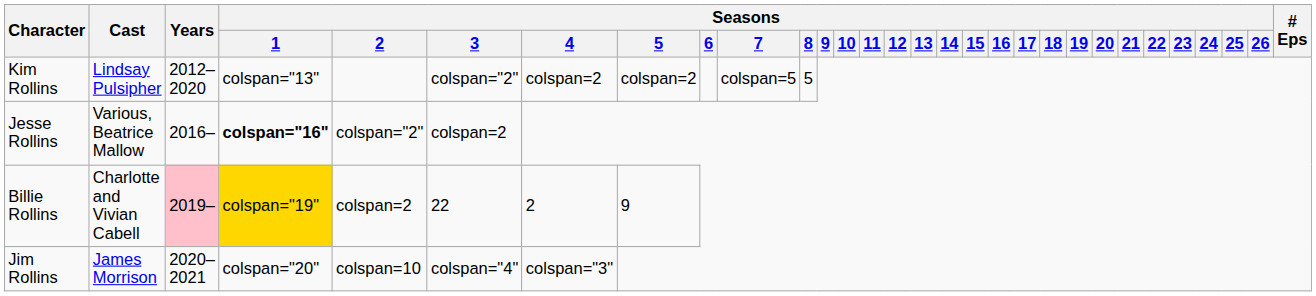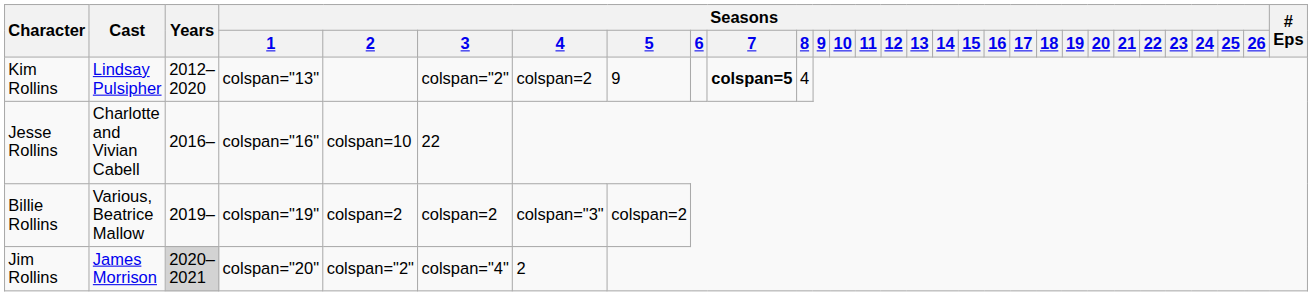(659, 79) colspan=2 -> (616, 79) 9
(758, 79) normal -> (752, 79) bold
(808, 79) 5 -> (805, 79) 4
(123, 133) Various, Beatrice Mallow -> (126, 142) Charlotte and Vivian Cabell
(276, 133) bold -> (271, 142) normal
(380, 133) colspan="2" -> (369, 142) colspan=10
(469, 133) colspan=2 -> (431, 142) 22
(126, 205) Charlotte and Vivian Cabell -> (123, 214) Various, Beatrice Mallow
(192, 205) pink background -> (192, 214) no background
(271, 205) gold background -> (271, 214) no background
(440, 205) 22 -> (459, 214) colspan=2
(530, 205) 2 -> (560, 214) colspan="3"
(625, 205) 9 -> (649, 214) colspan=2
(192, 268) no background -> (192, 268) lightgrey background
(378, 268) colspan=10 -> (370, 268) colspan="2"
(569, 268) colspan="3" -> (521, 268) 2
